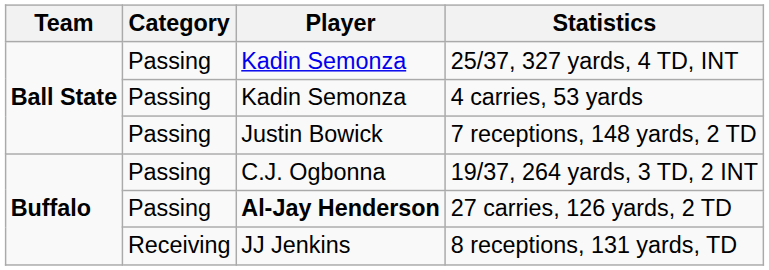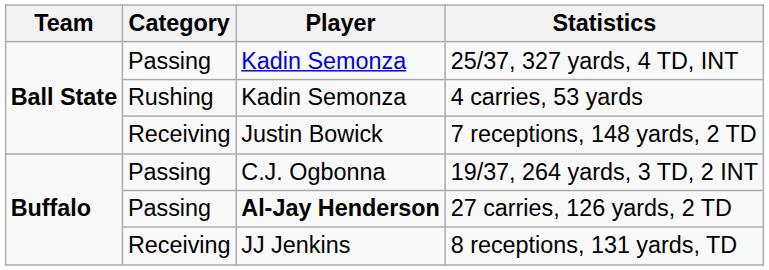(169, 97) Passing -> (171, 97) Rushing
(169, 134) Passing -> (179, 134) Receiving
